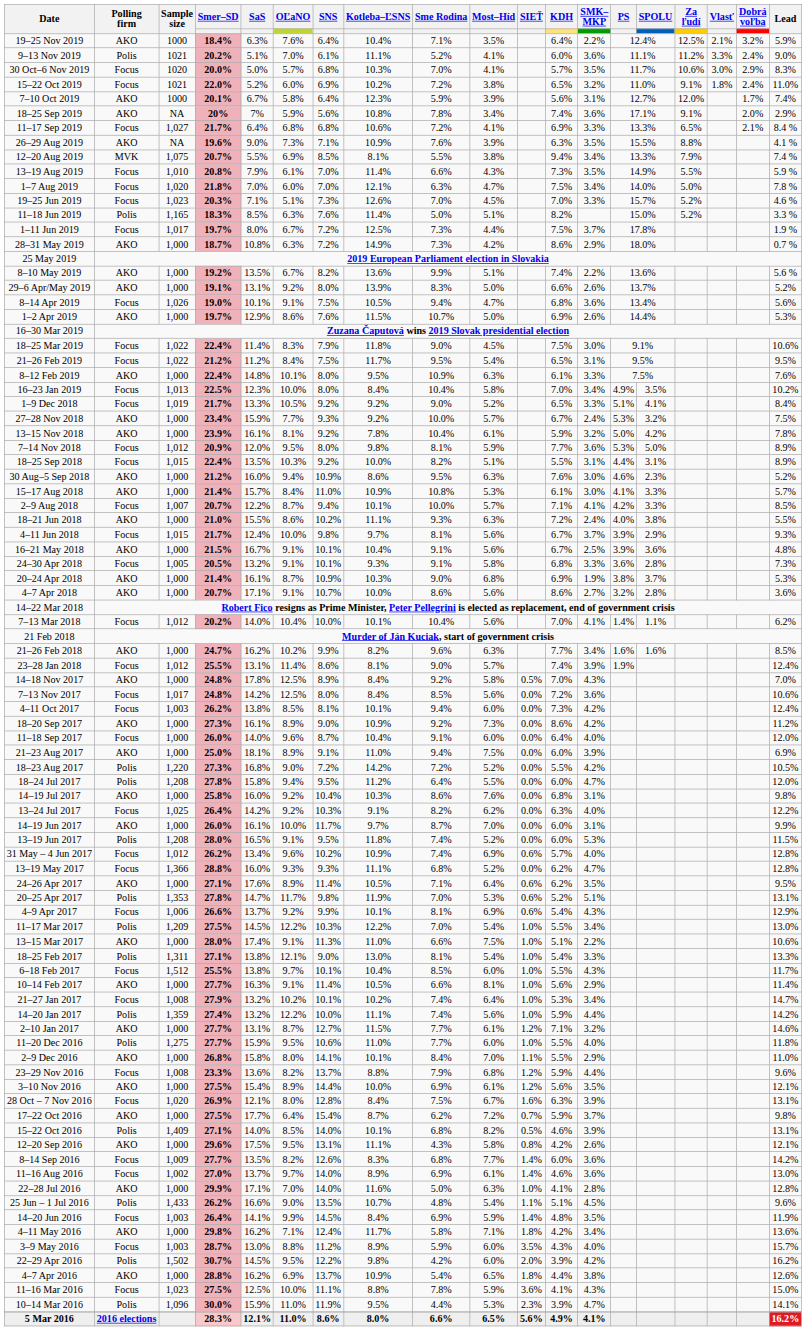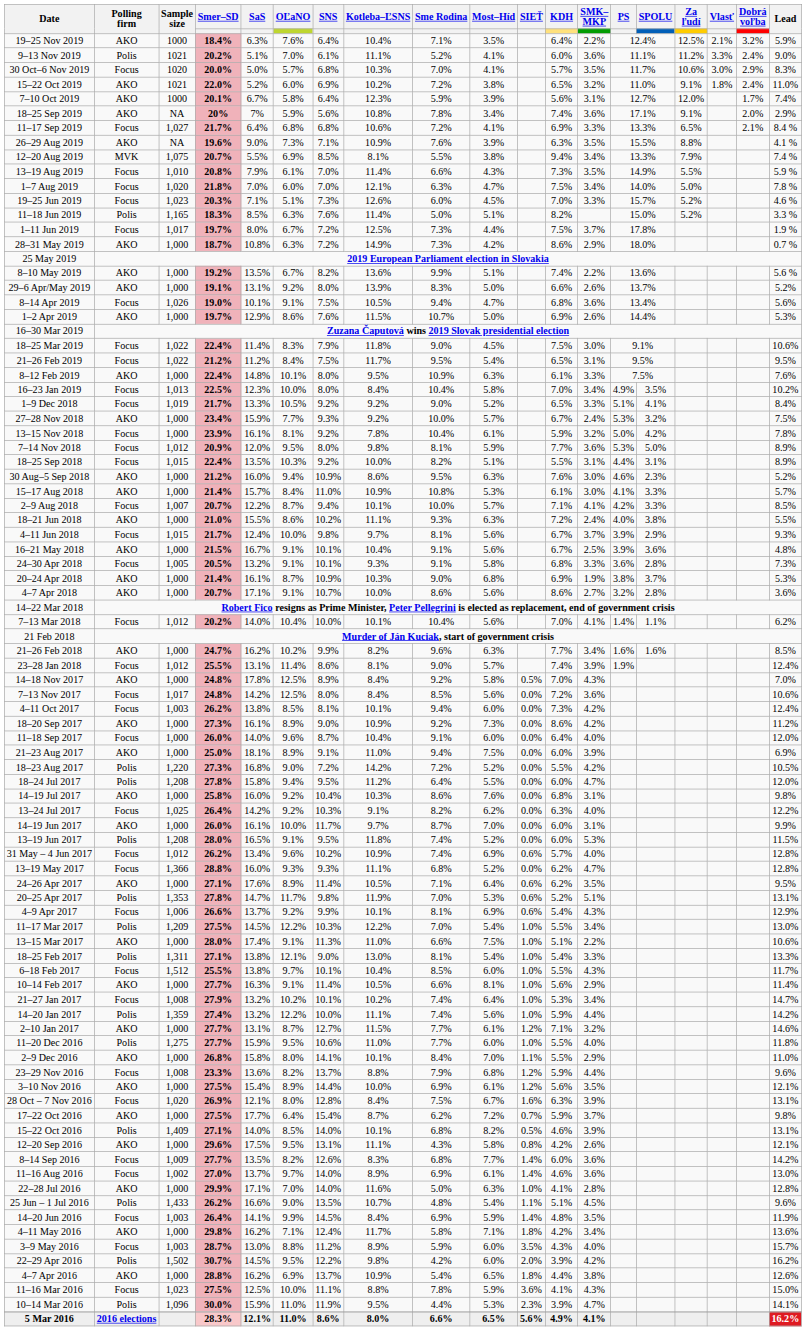(127, 85) Focus -> (127, 85) AKO
(441, 201) 7.0% -> (441, 201) 6.0%
(127, 433) AKO -> (127, 433) Focus
